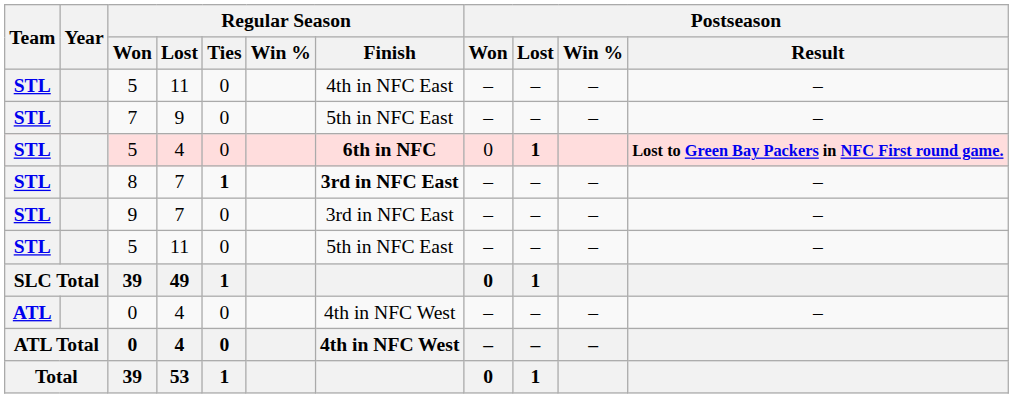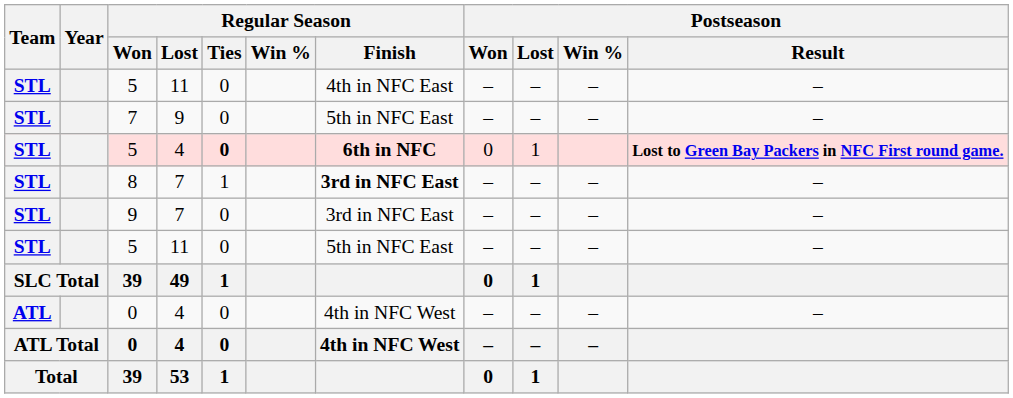(224, 150) normal -> (224, 150) bold
(535, 150) bold -> (535, 150) normal
(224, 182) bold -> (224, 182) normal
